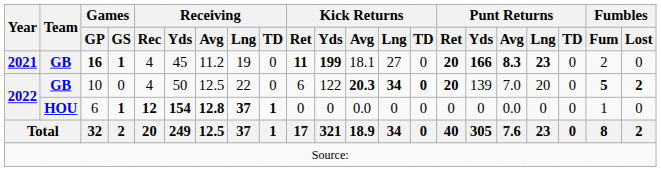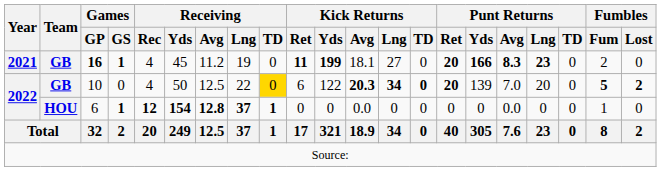(273, 85) no background -> (273, 85) gold background
